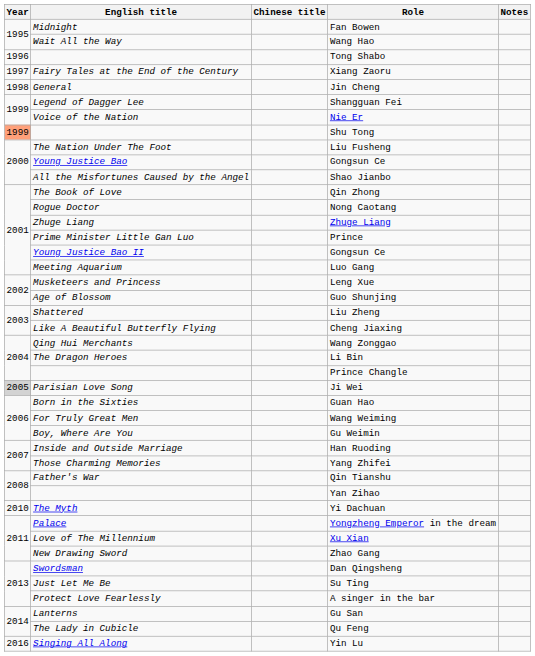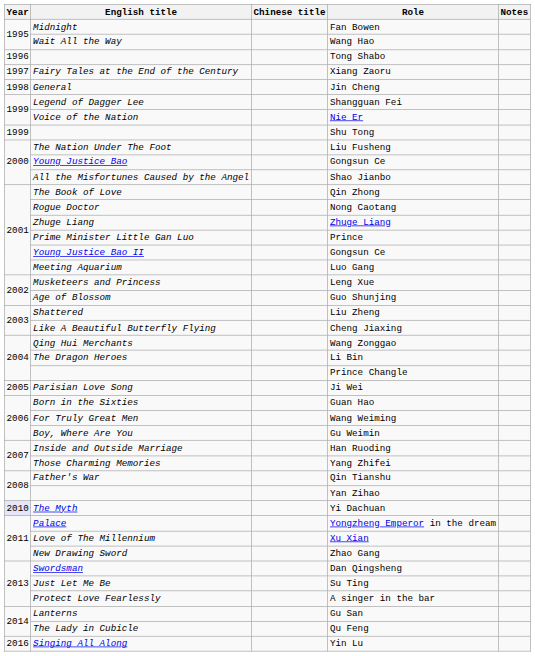(18, 132) lightsalmon background -> (18, 132) no background
(18, 388) lightgrey background -> (18, 388) no background
(18, 508) no background -> (18, 508) lavender background
